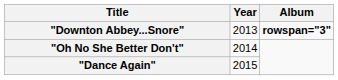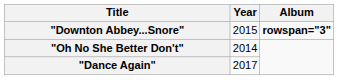(245, 30) 2013 -> (245, 30) 2015
(245, 65) 2015 -> (245, 65) 2017
